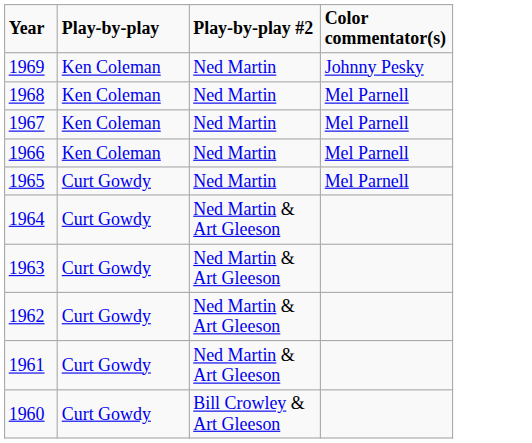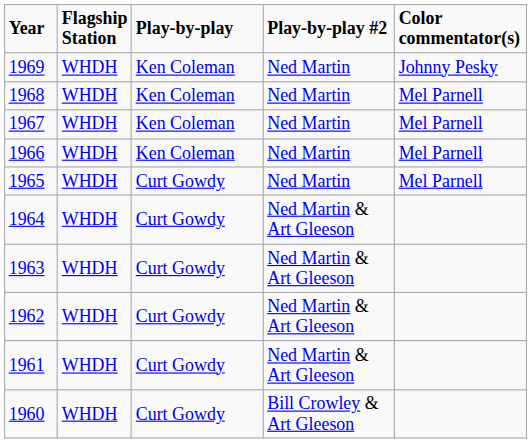+ column: (95, 28)
